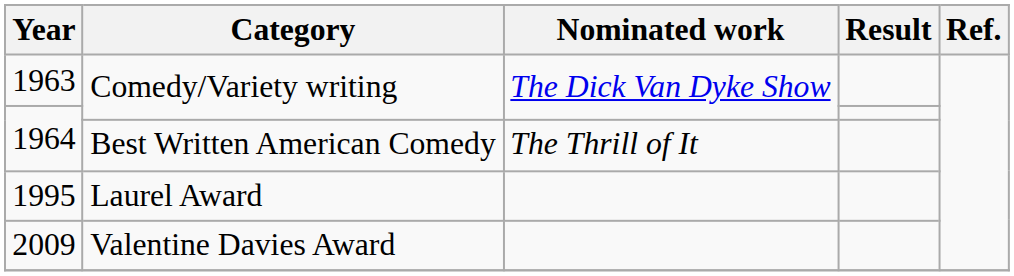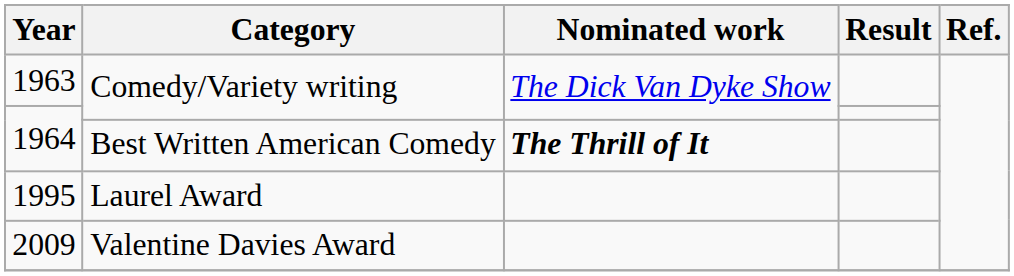(604, 144) normal -> (609, 144) bold
